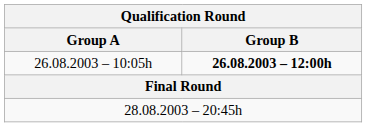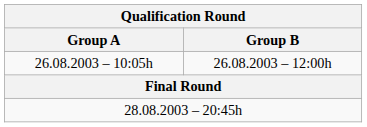(272, 62) bold -> (273, 62) normal
